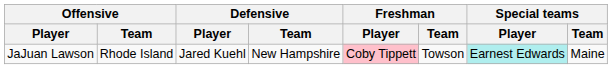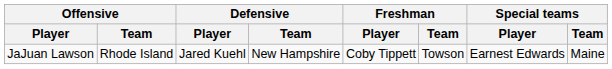(381, 53) pink background -> (381, 53) no background
(517, 53) paleturquoise background -> (517, 53) no background
